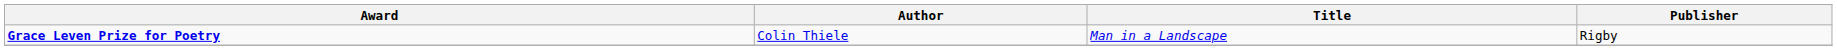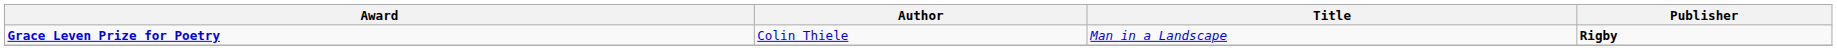(1599, 35) normal -> (1599, 35) bold
